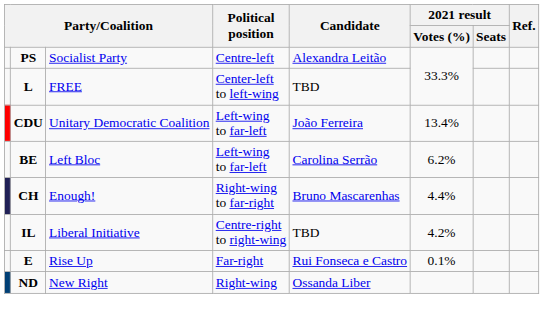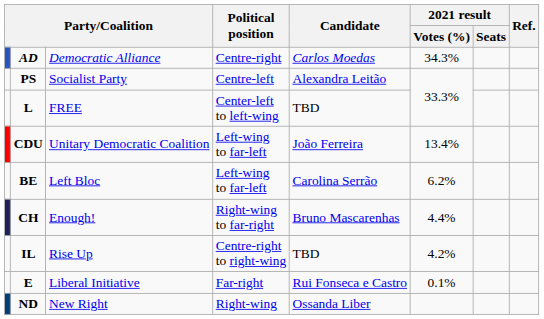+ row: (28, 57)
(94, 232) Liberal Initiative -> (71, 253) Rise Up
(71, 261) Rise Up -> (94, 282) Liberal Initiative
